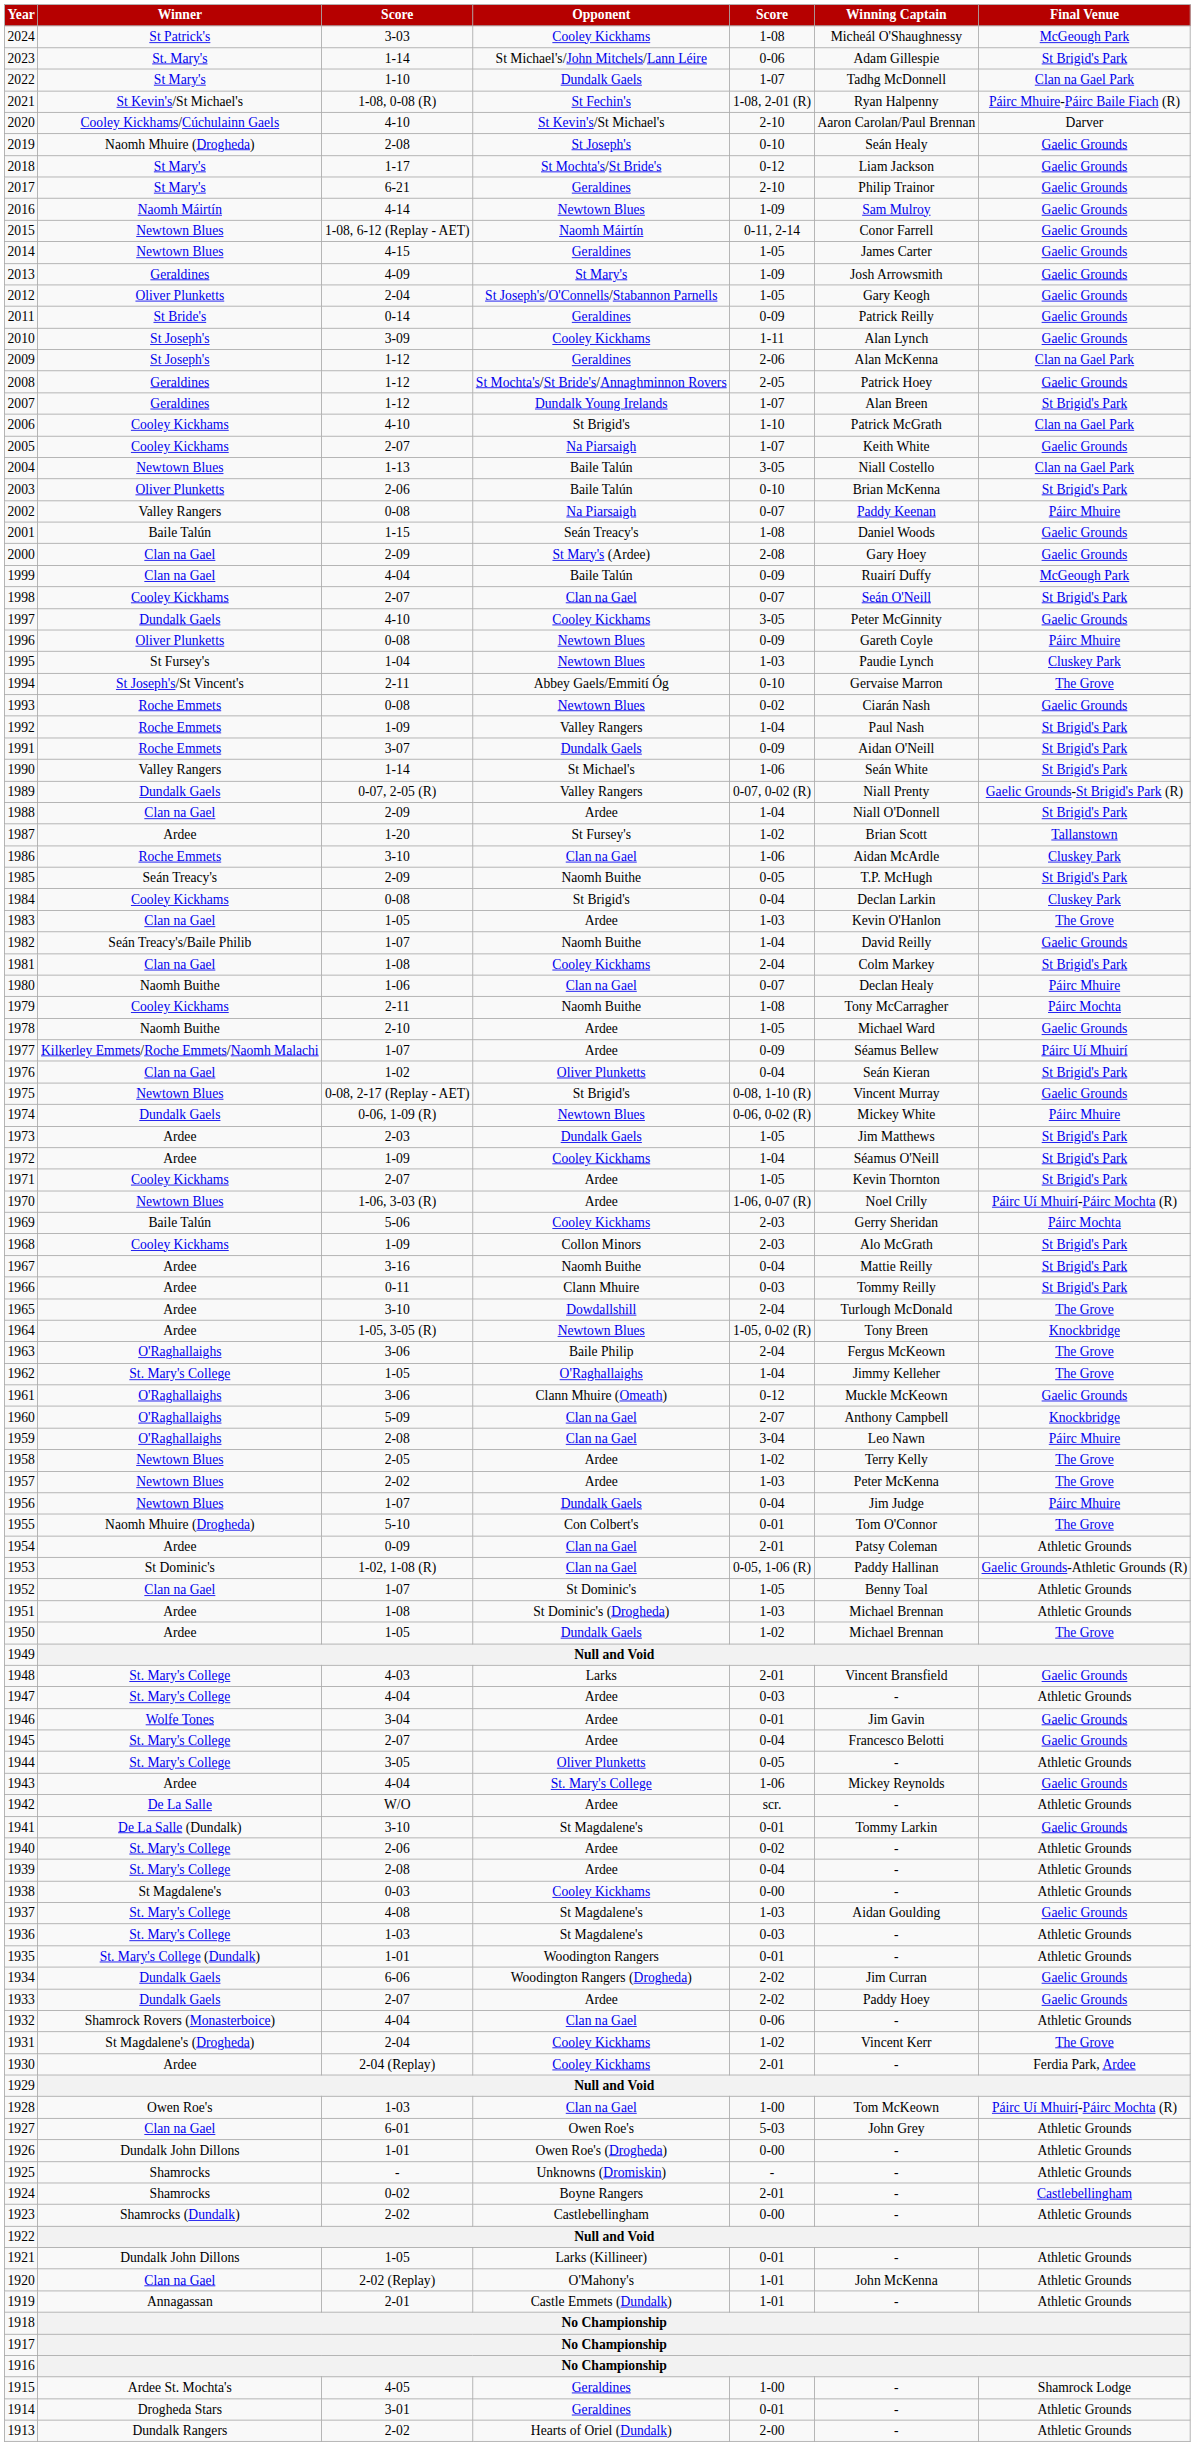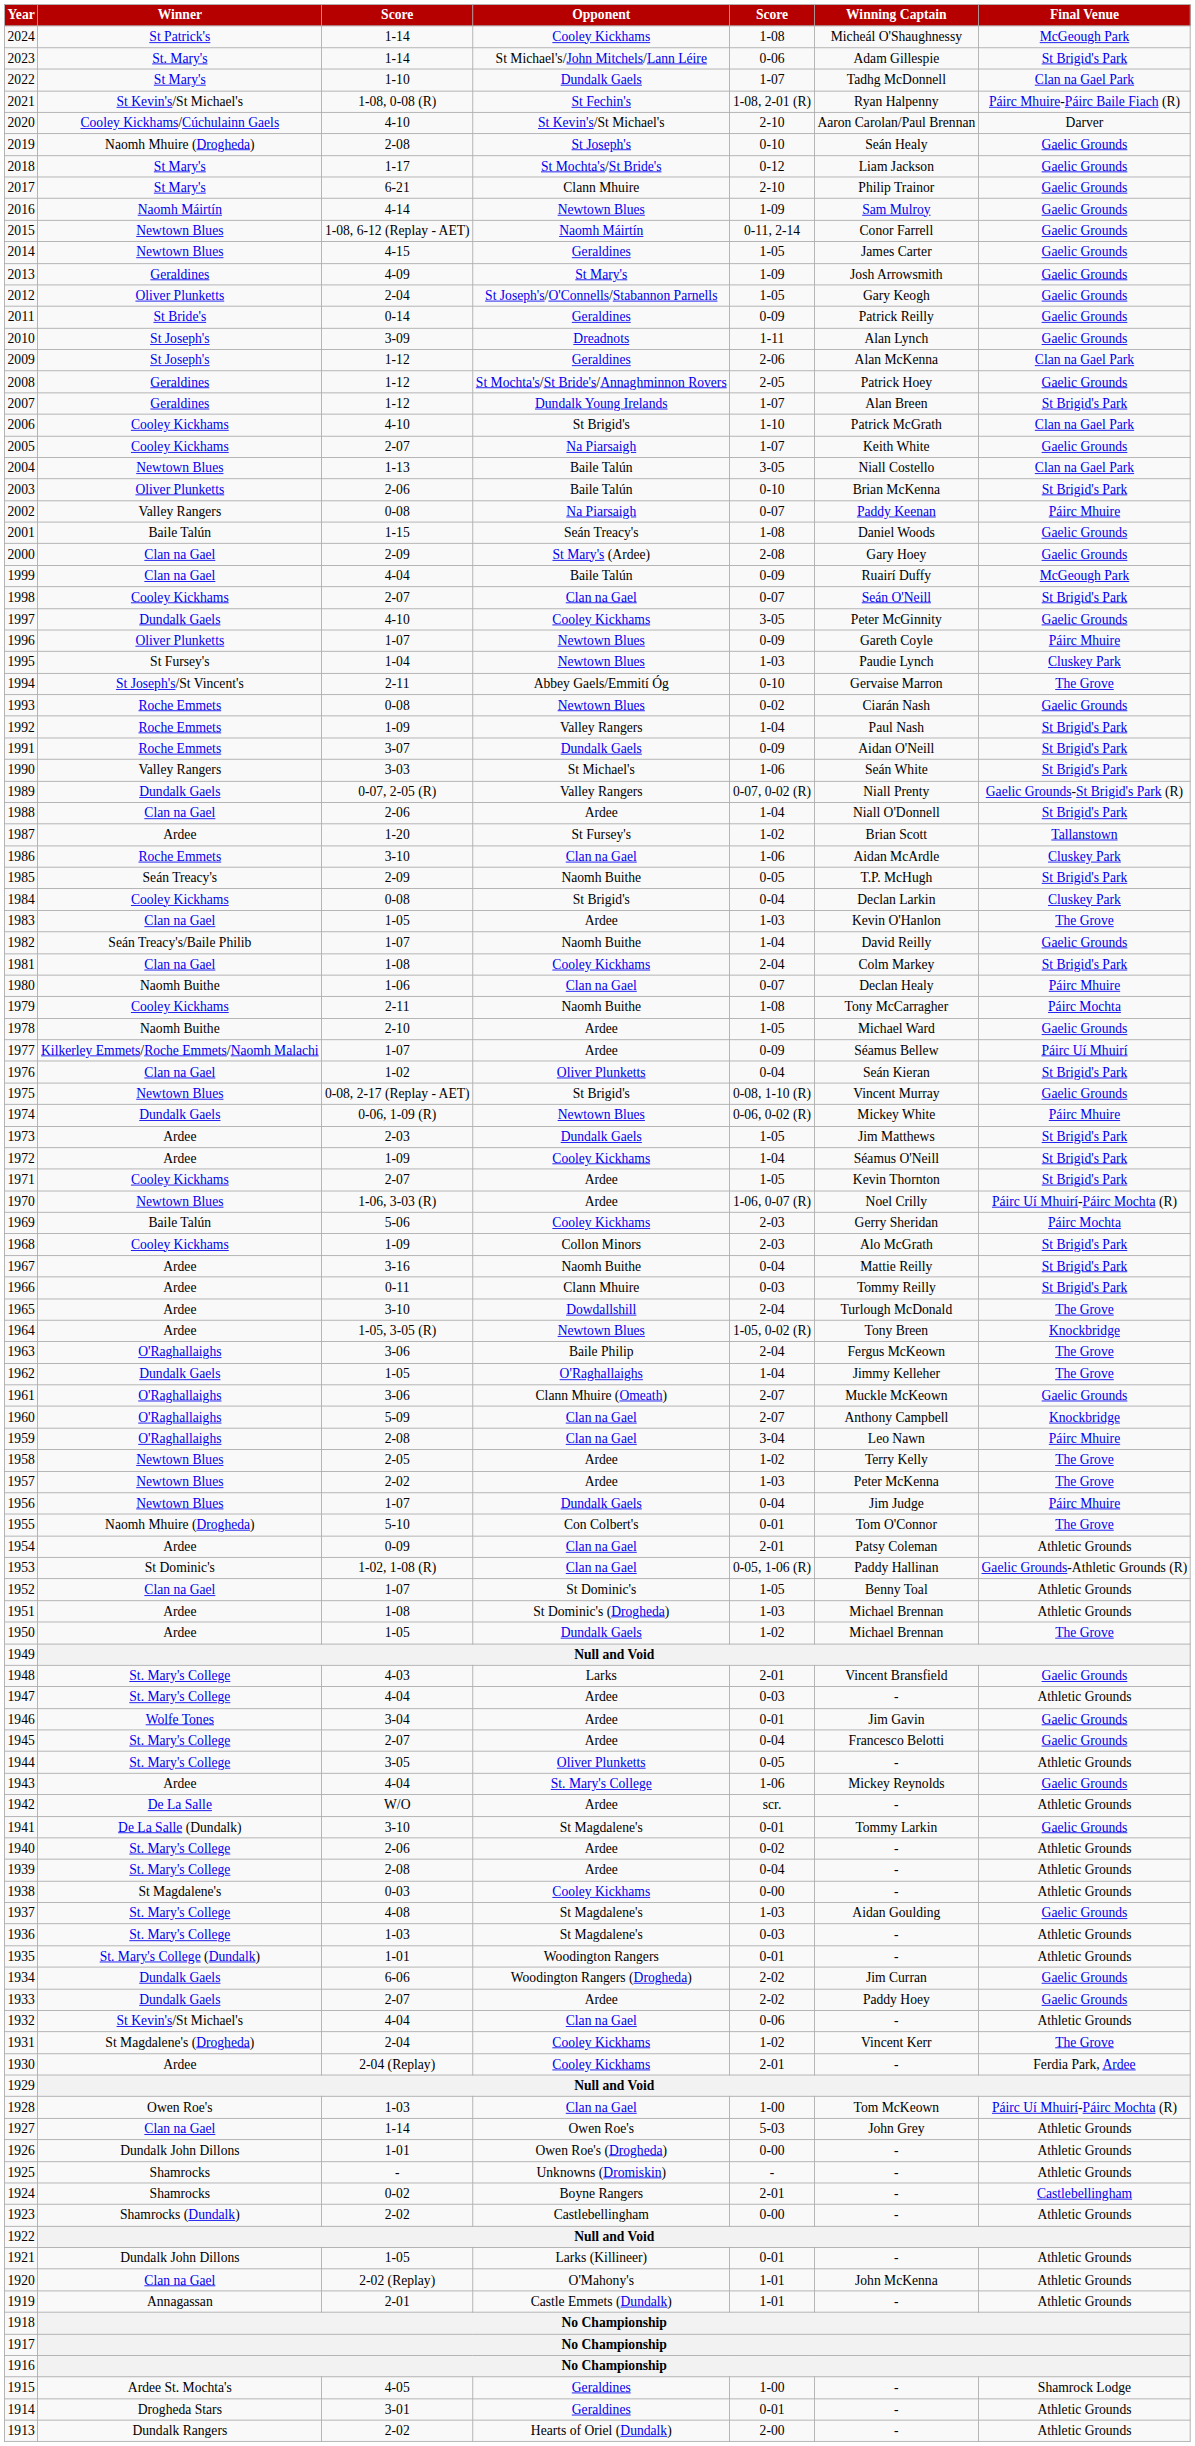(397, 36) 3-03 -> (397, 36) 1-14
(601, 187) Geraldines -> (601, 187) Clann Mhuire
(601, 338) Cooley Kickhams -> (601, 338) Dreadnots
(397, 640) 0-08 -> (397, 640) 1-07
(397, 770) 1-14 -> (397, 770) 3-03
(397, 813) 2-09 -> (397, 813) 2-06
(180, 1374) St. Mary's College -> (180, 1374) Dundalk Gaels
(772, 1395) 0-12 -> (772, 1395) 2-07
(180, 2021) Shamrock Rovers (Monasterboice) -> (180, 2021) St Kevin's/St Michael's
(397, 2129) 6-01 -> (397, 2129) 1-14
